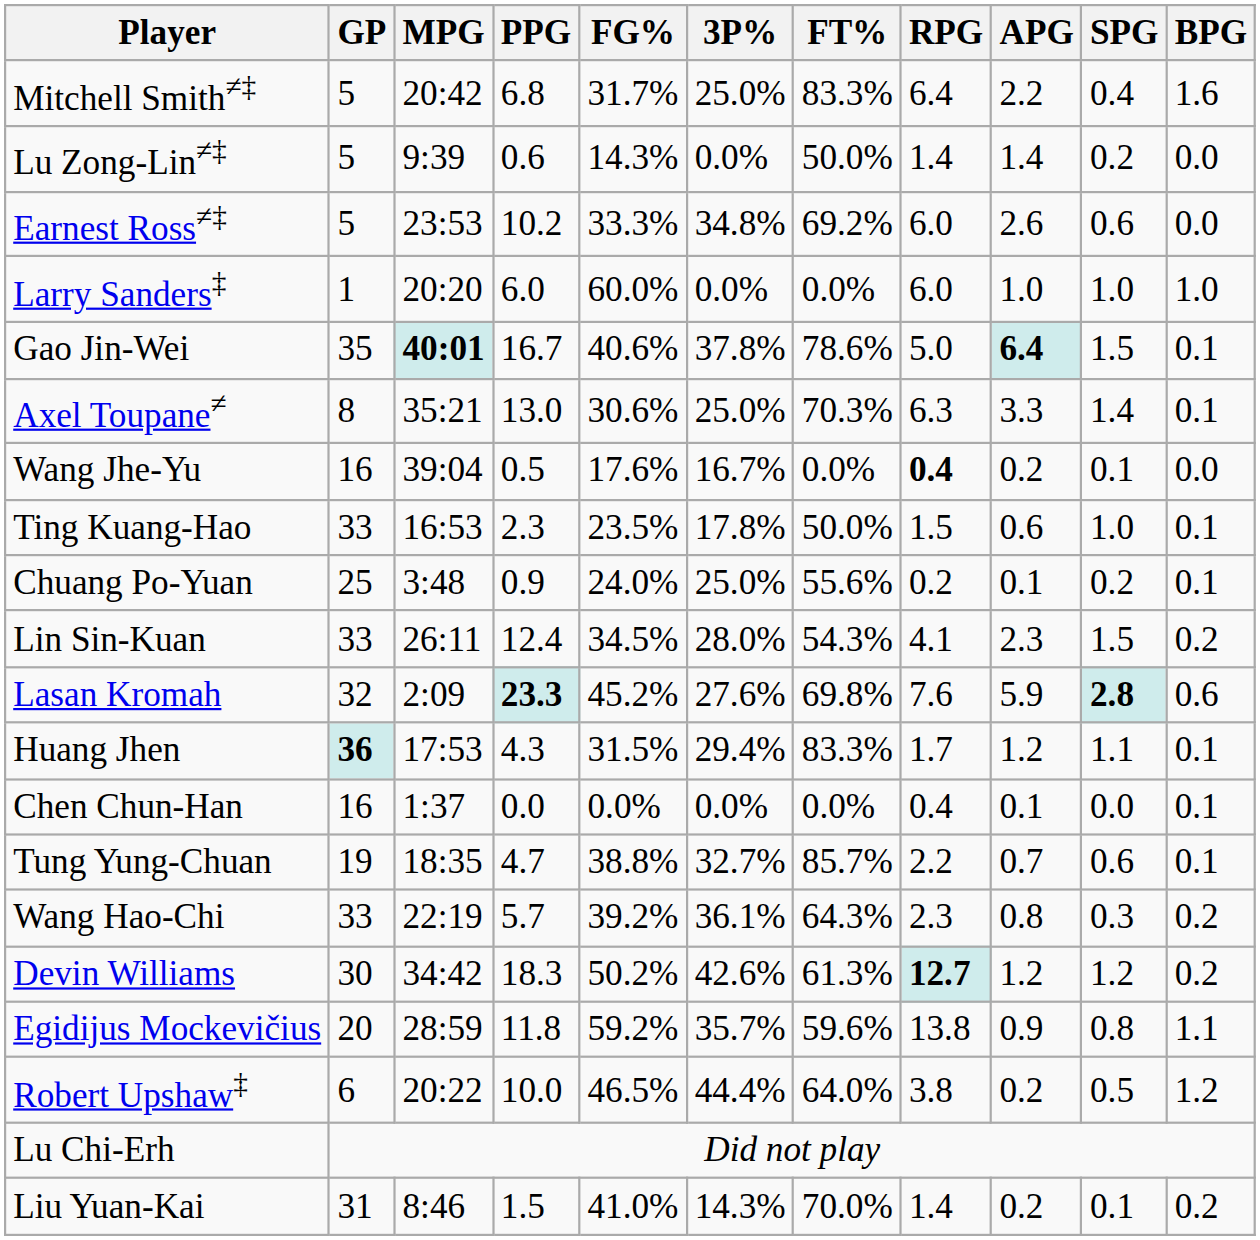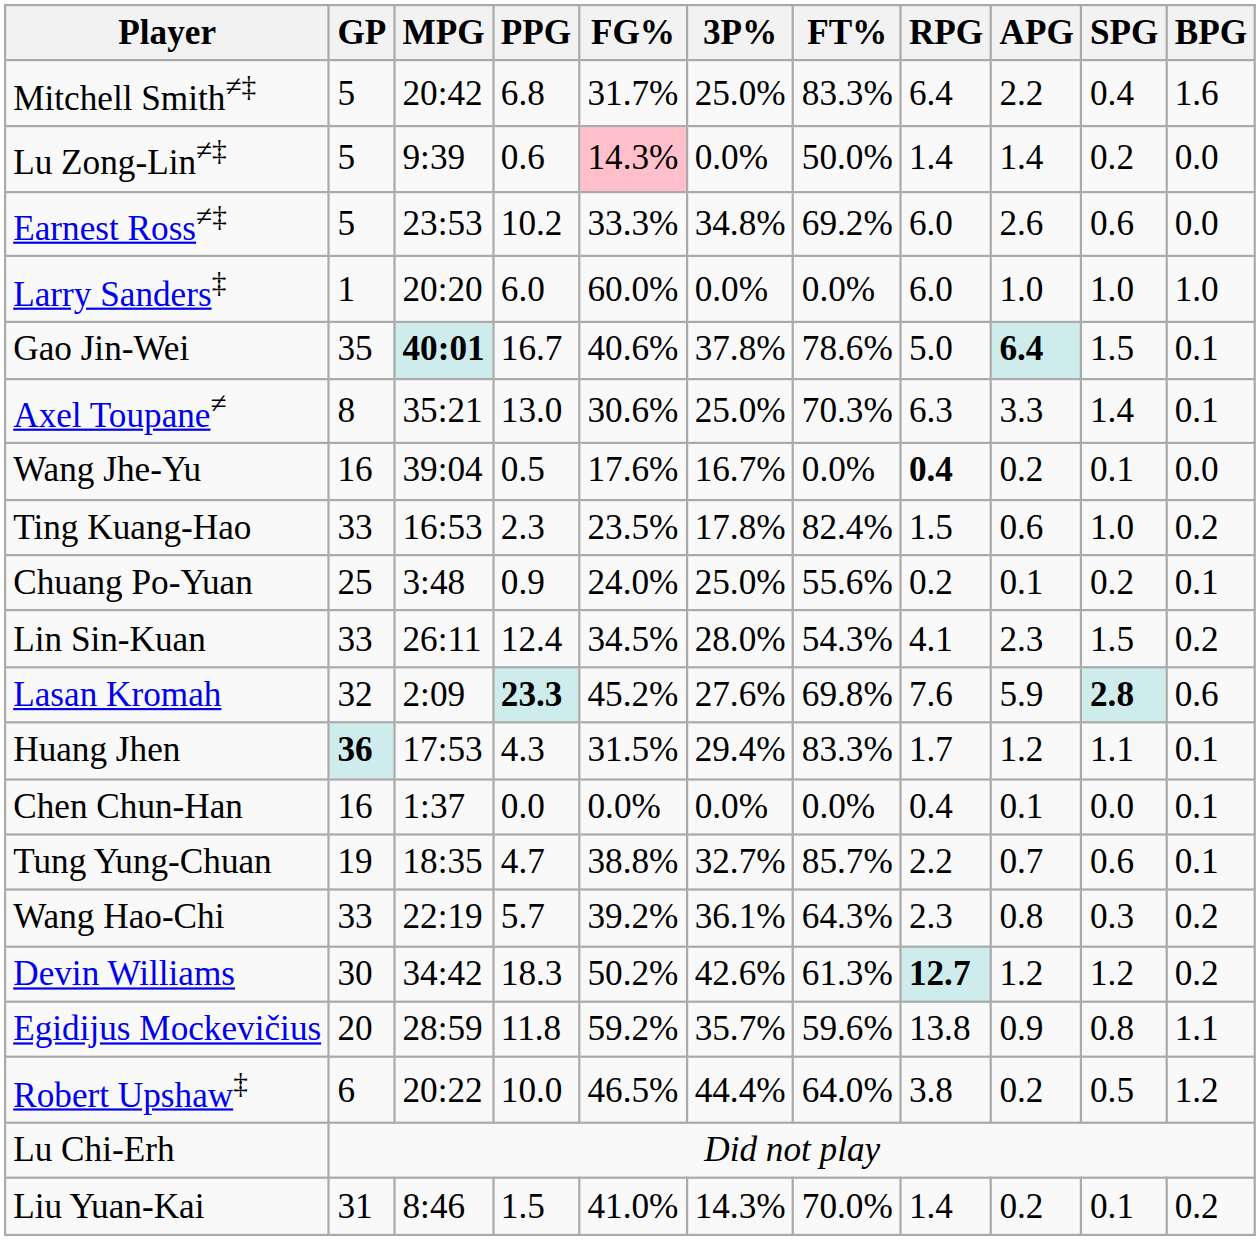(633, 158) no background -> (633, 158) pink background
(847, 526) 50.0% -> (847, 526) 82.4%
(1197, 526) 0.1 -> (1197, 526) 0.2
